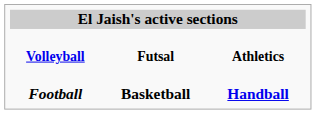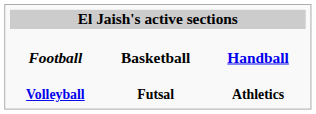rows swapped: (55, 94) <-> (55, 56)
